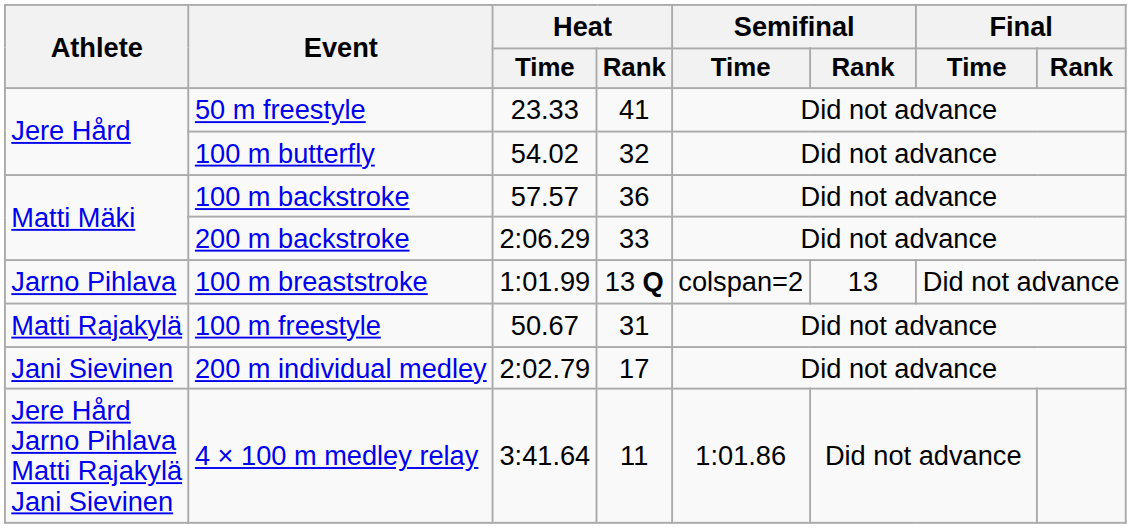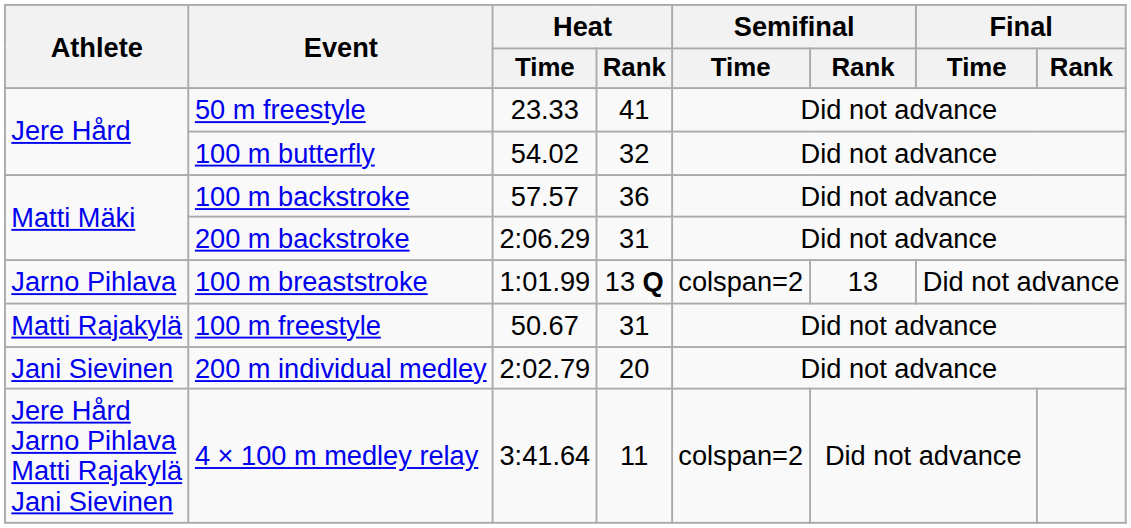(634, 239) 33 -> (634, 239) 31
(634, 368) 17 -> (634, 368) 20
(741, 457) 1:01.86 -> (741, 457) colspan=2
